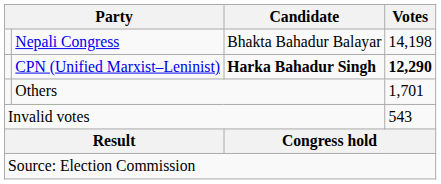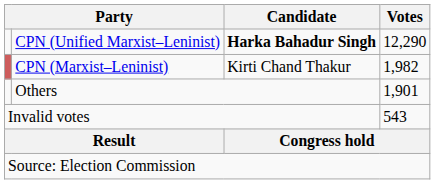- row: (67, 41)
(410, 66) bold -> (405, 41) normal
+ row: (92, 66)
(406, 91) 1,701 -> (401, 91) 1,901
